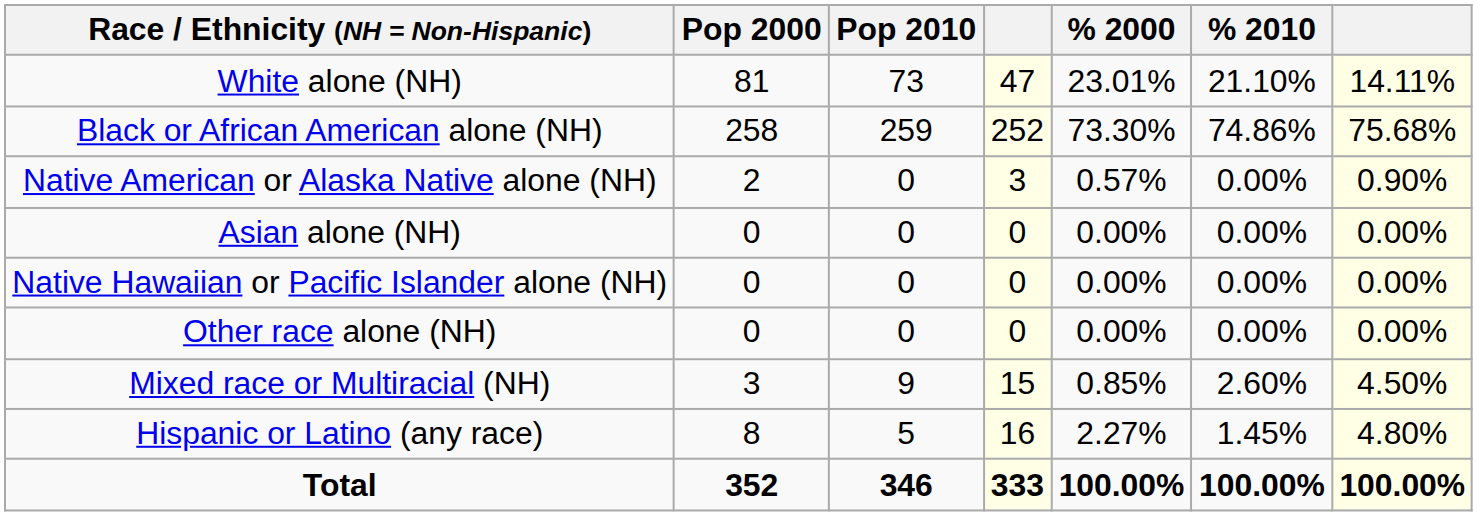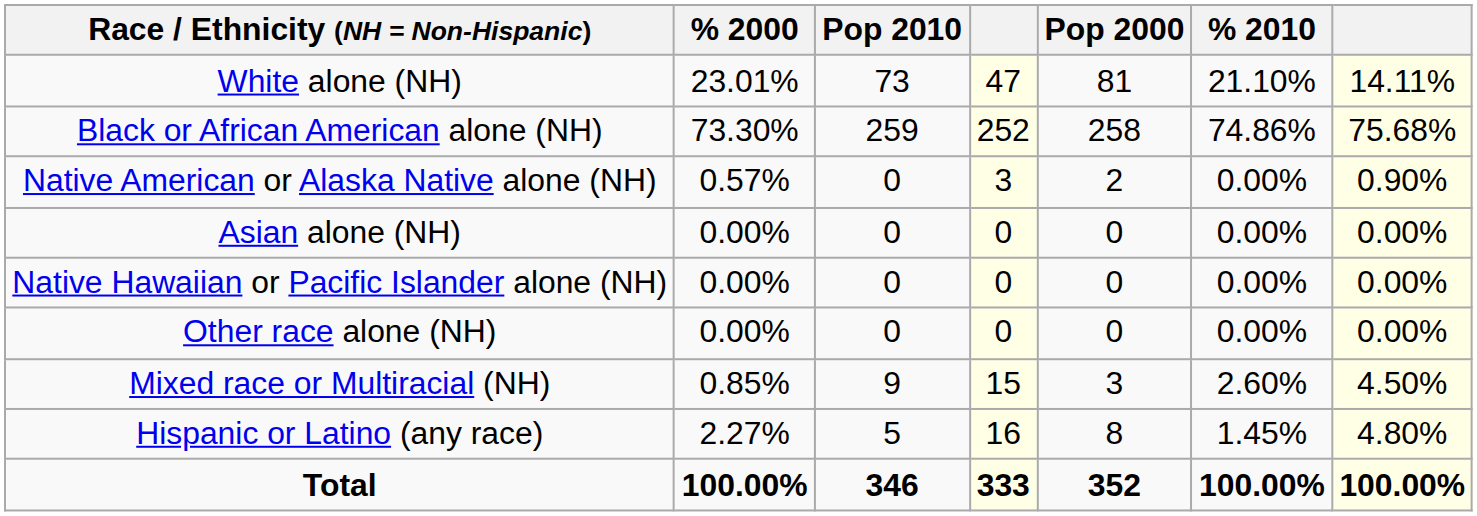columns swapped: (752, 29) <-> (1121, 29)
